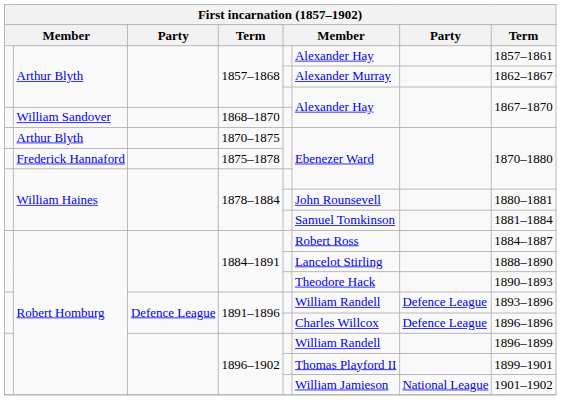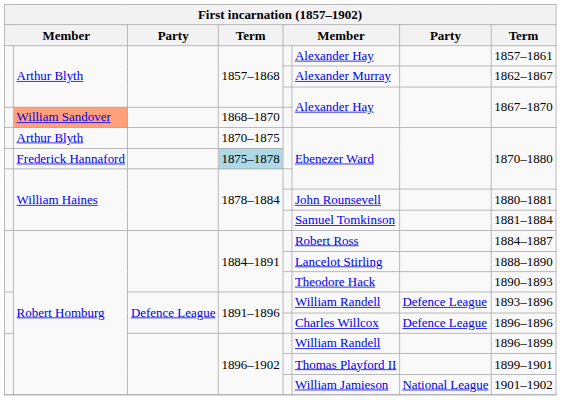(64, 117) no background -> (64, 117) lightsalmon background
(251, 158) no background -> (251, 158) lightblue background
